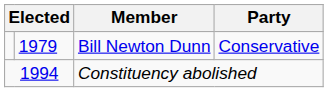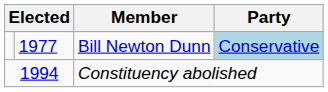(38, 45) 1979 -> (38, 45) 1977
(269, 45) no background -> (269, 45) lightblue background
